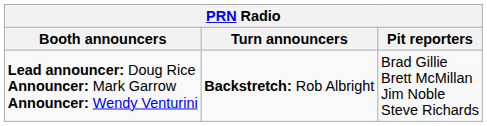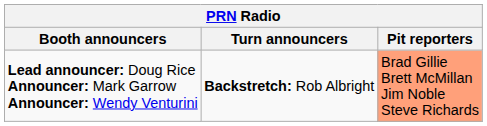(430, 86) no background -> (430, 86) lightsalmon background
